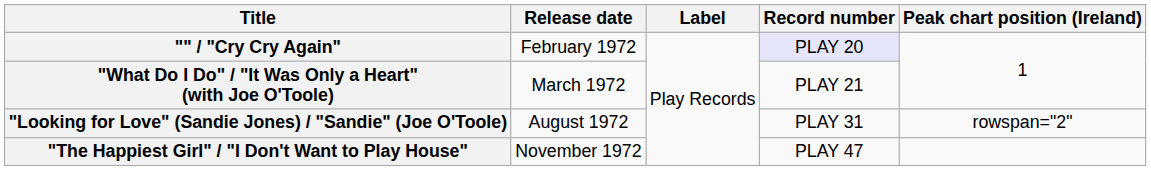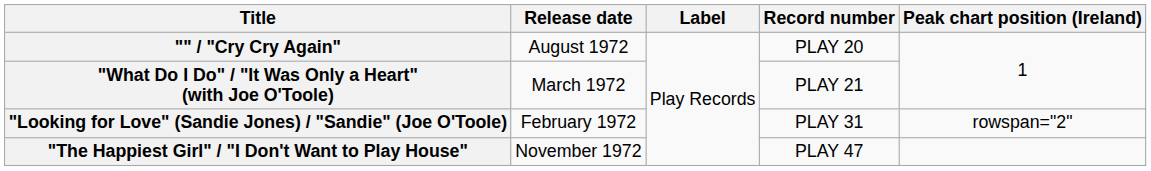(578, 46) February 1972 -> (578, 46) August 1972
(829, 46) lavender background -> (829, 46) no background
(578, 123) August 1972 -> (578, 123) February 1972
